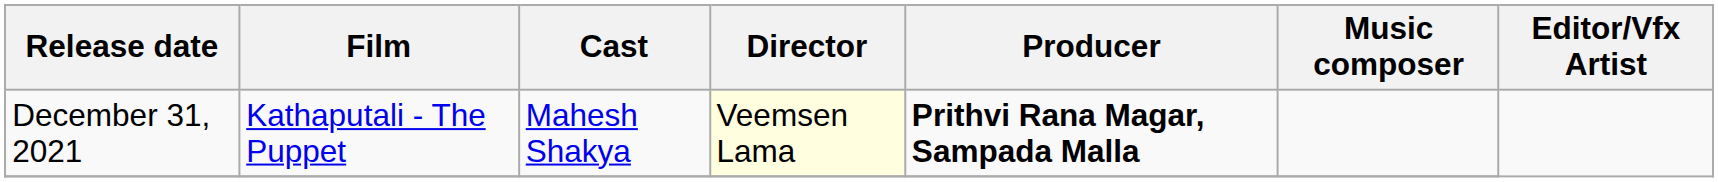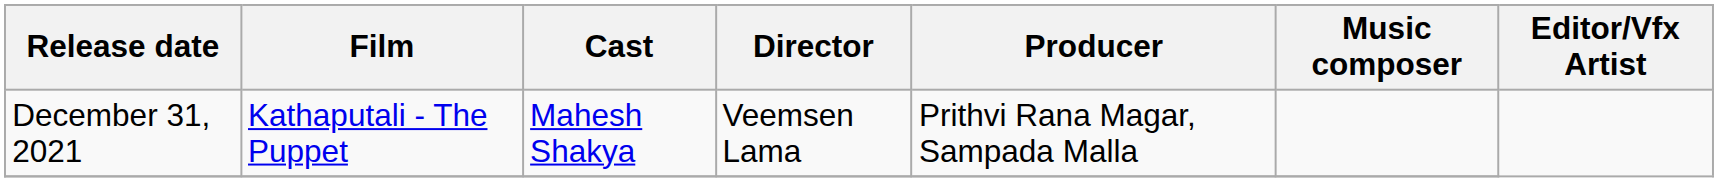(782, 132) lightyellow background -> (788, 132) no background
(1058, 132) bold -> (1057, 132) normal
